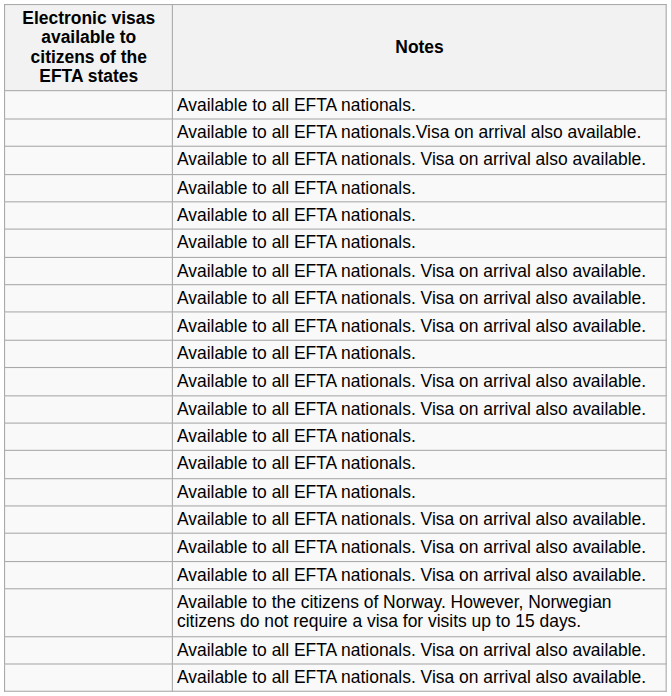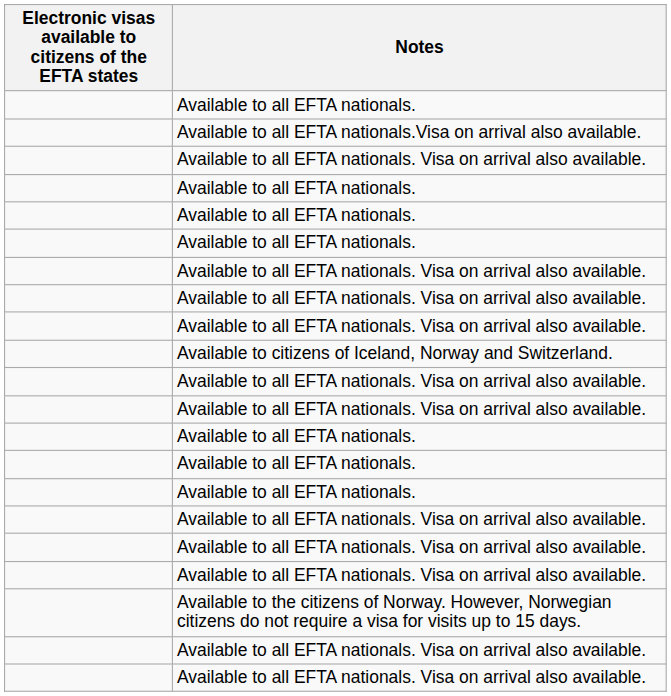(296, 353) Available to all EFTA nationals. -> (395, 353) Available to citizens of Iceland, Norway and Switzerland.
